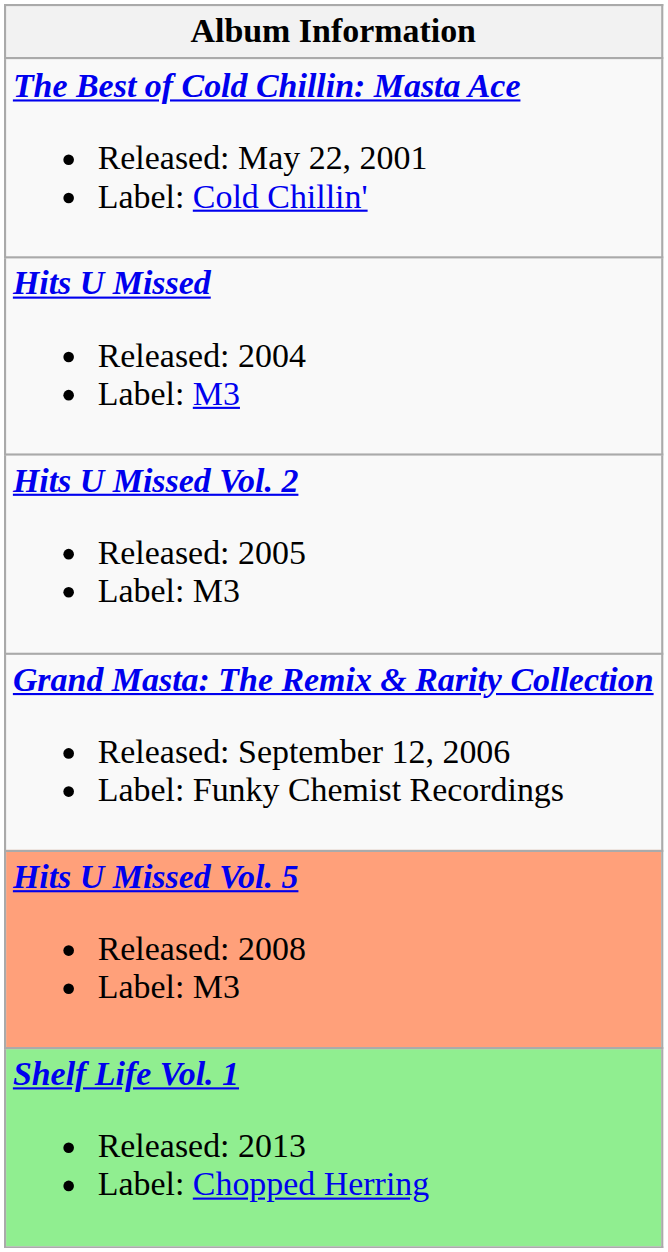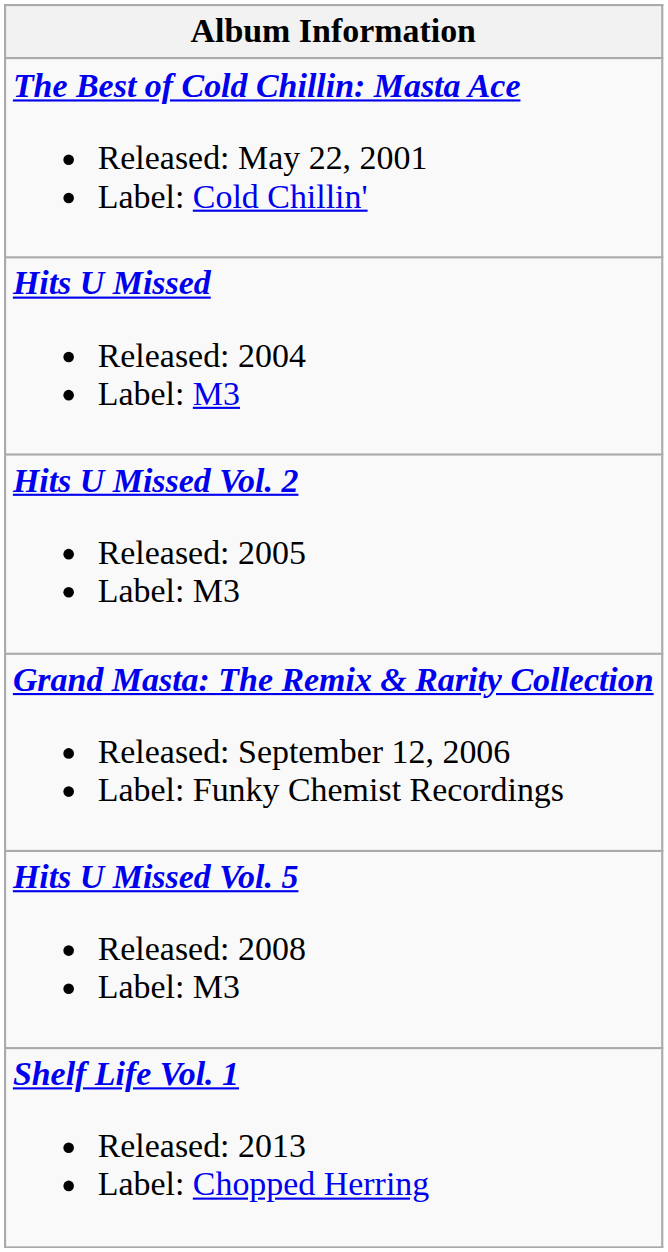(333, 933) lightsalmon background -> (333, 933) no background
(333, 1131) lightgreen background -> (333, 1131) no background
